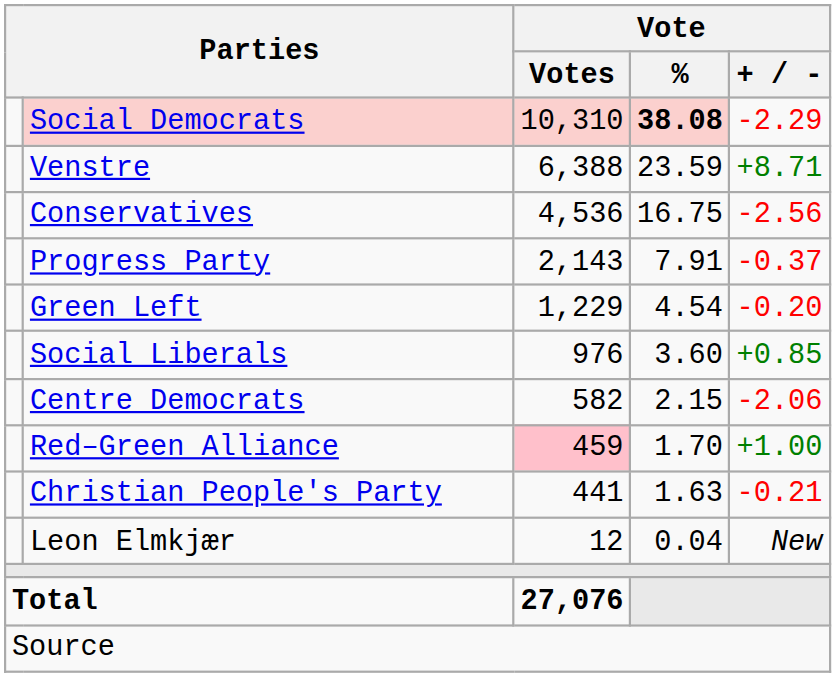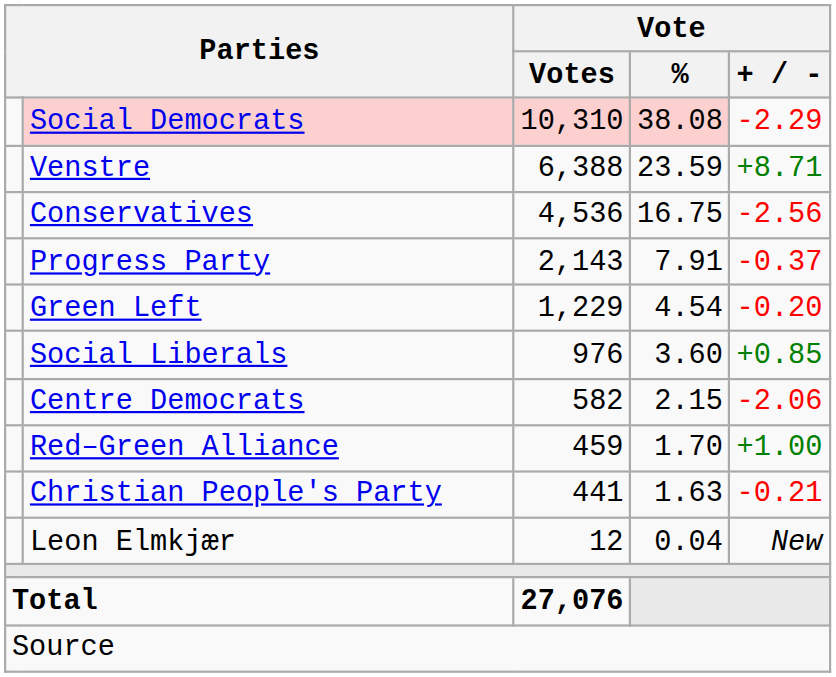(680, 122) bold -> (680, 122) normal
(598, 448) pink background -> (598, 448) no background
